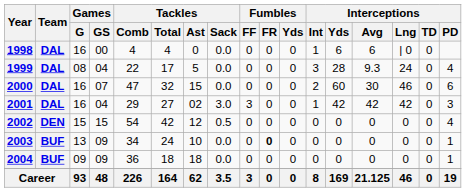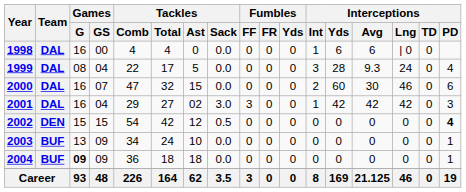(450, 123) normal -> (450, 123) bold
(269, 141) bold -> (269, 141) normal
(80, 159) normal -> (80, 159) bold
